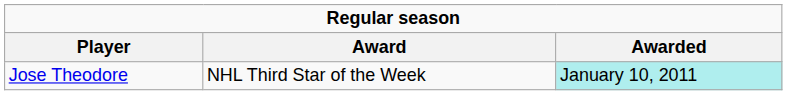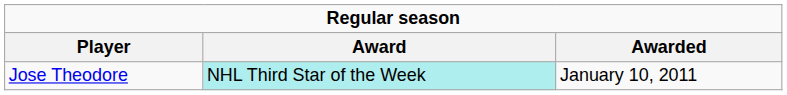(316, 75) no background -> (316, 75) paleturquoise background
(629, 75) paleturquoise background -> (629, 75) no background
